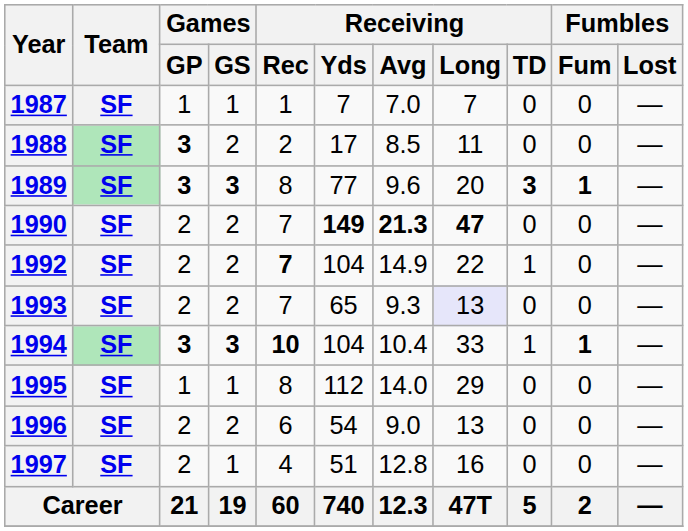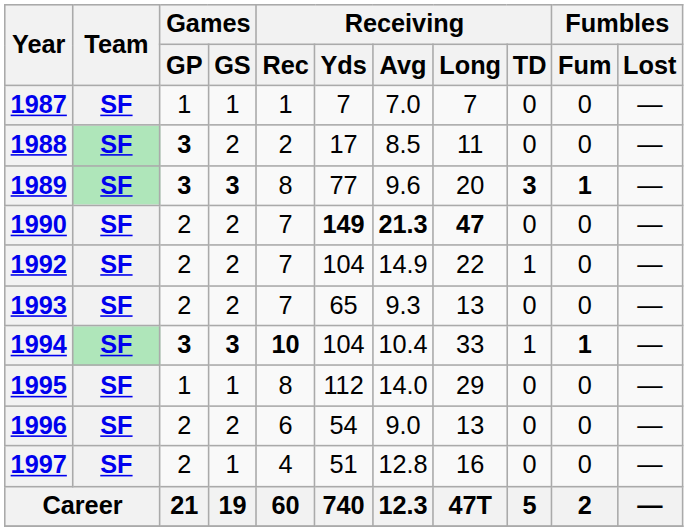(286, 265) bold -> (286, 265) normal
(470, 305) lavender background -> (470, 305) no background
